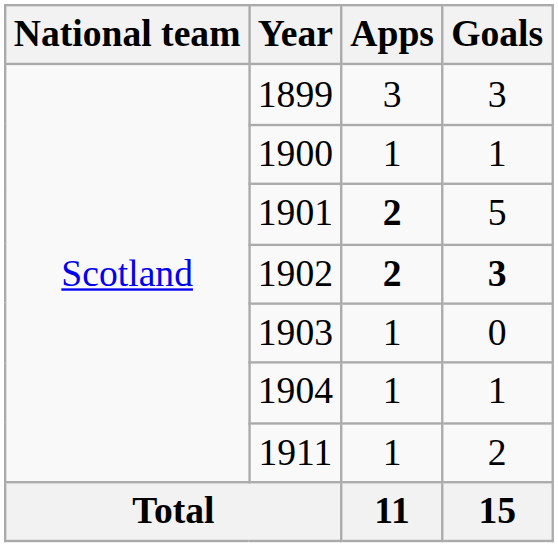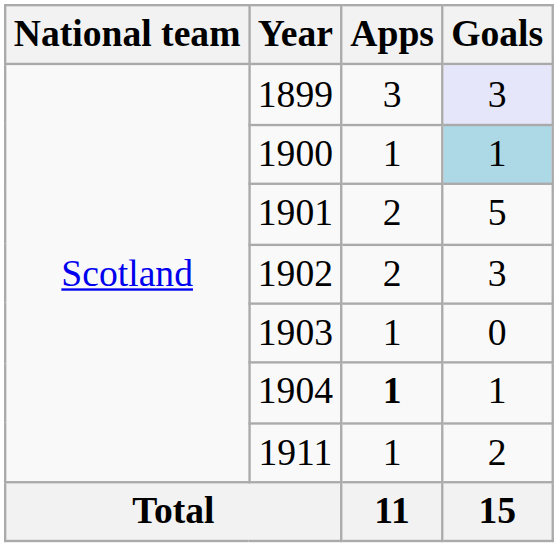(497, 93) no background -> (497, 93) lavender background
(497, 153) no background -> (497, 153) lightblue background
(392, 213) bold -> (392, 213) normal
(392, 272) bold -> (392, 272) normal
(497, 272) bold -> (497, 272) normal
(392, 392) normal -> (392, 392) bold
